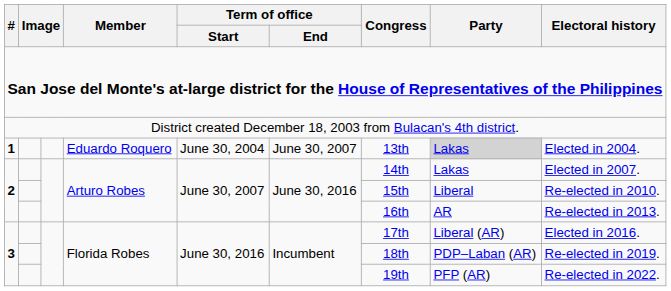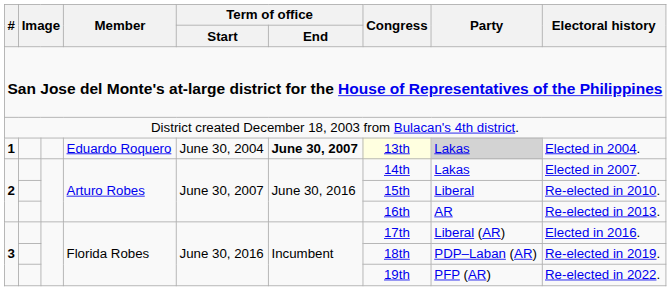(314, 148) normal -> (315, 148) bold
(396, 148) no background -> (397, 148) lightyellow background
